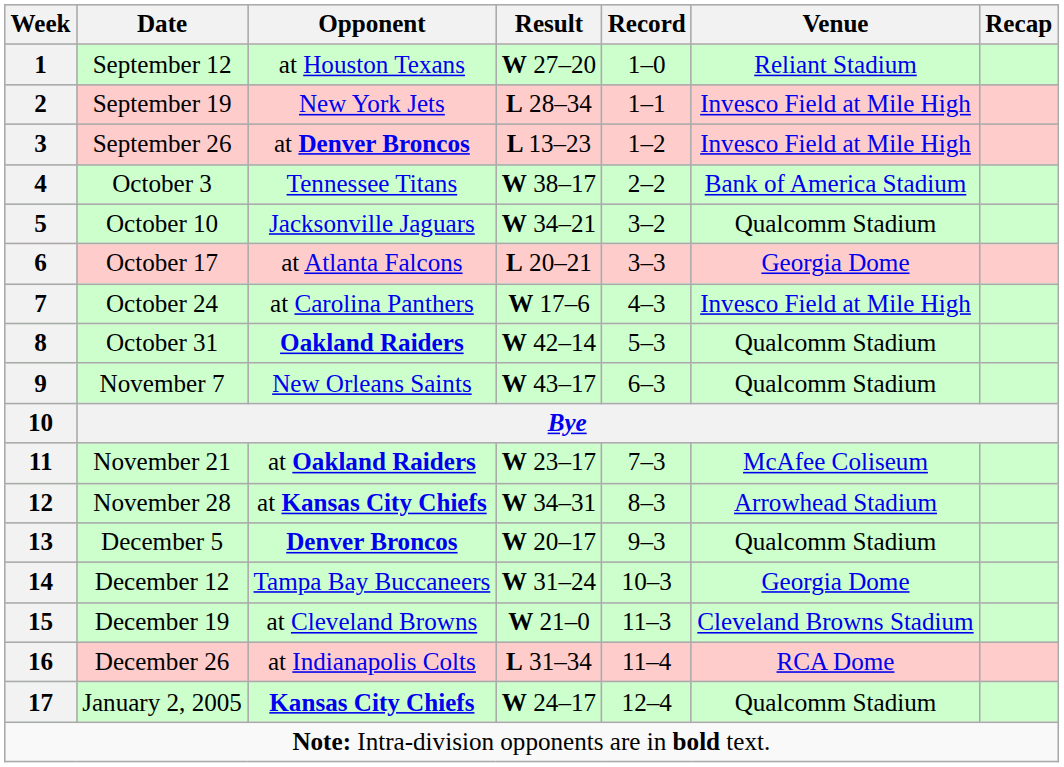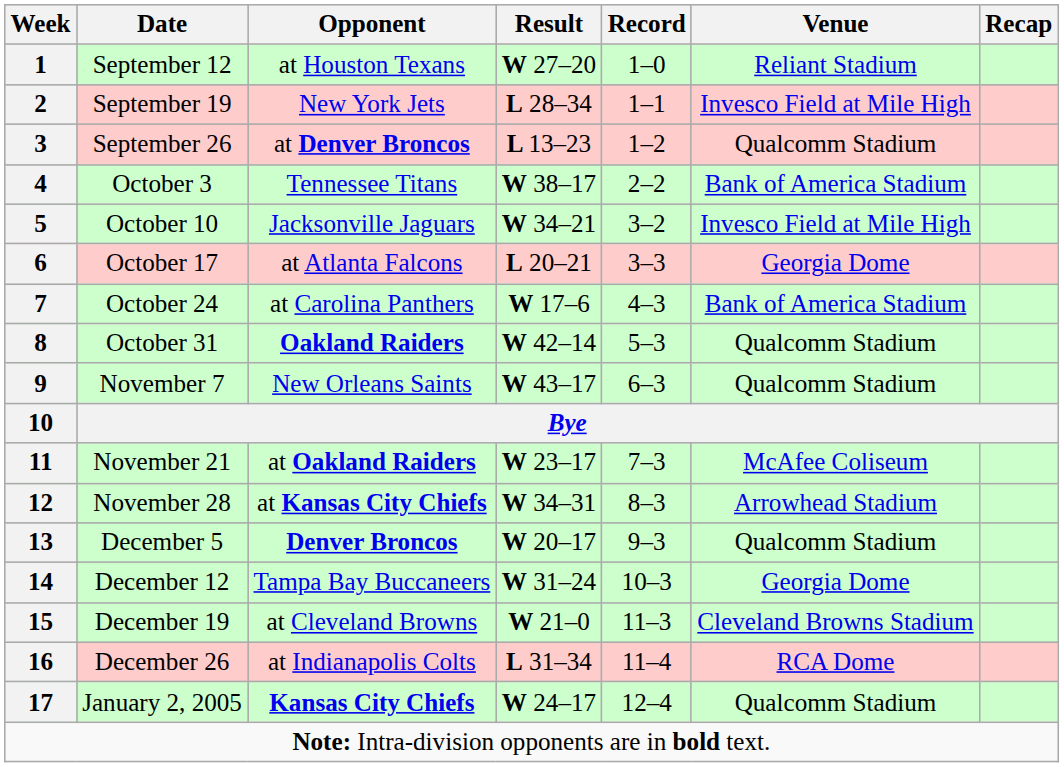(835, 143) Invesco Field at Mile High -> (835, 143) Qualcomm Stadium
(835, 223) Qualcomm Stadium -> (835, 223) Invesco Field at Mile High
(835, 303) Invesco Field at Mile High -> (835, 303) Bank of America Stadium
